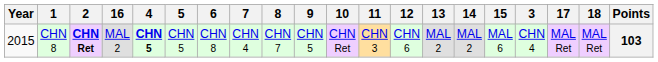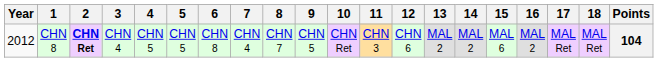columns swapped: (532, 14) <-> (117, 14)
(21, 41) 2015 -> (21, 41) 2012
(149, 41) bold -> (150, 41) normal
(631, 41) 103 -> (631, 41) 104
